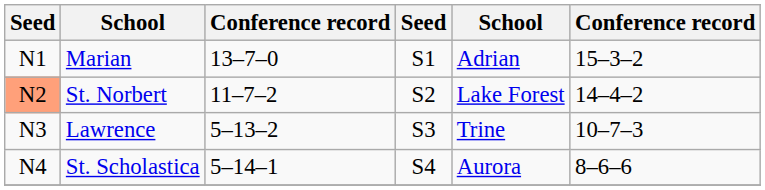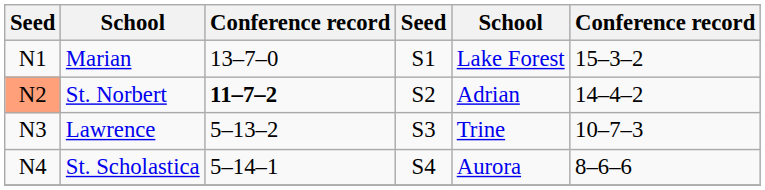(488, 58) Adrian -> (511, 58) Lake Forest
(244, 94) normal -> (244, 94) bold
(511, 94) Lake Forest -> (488, 94) Adrian
